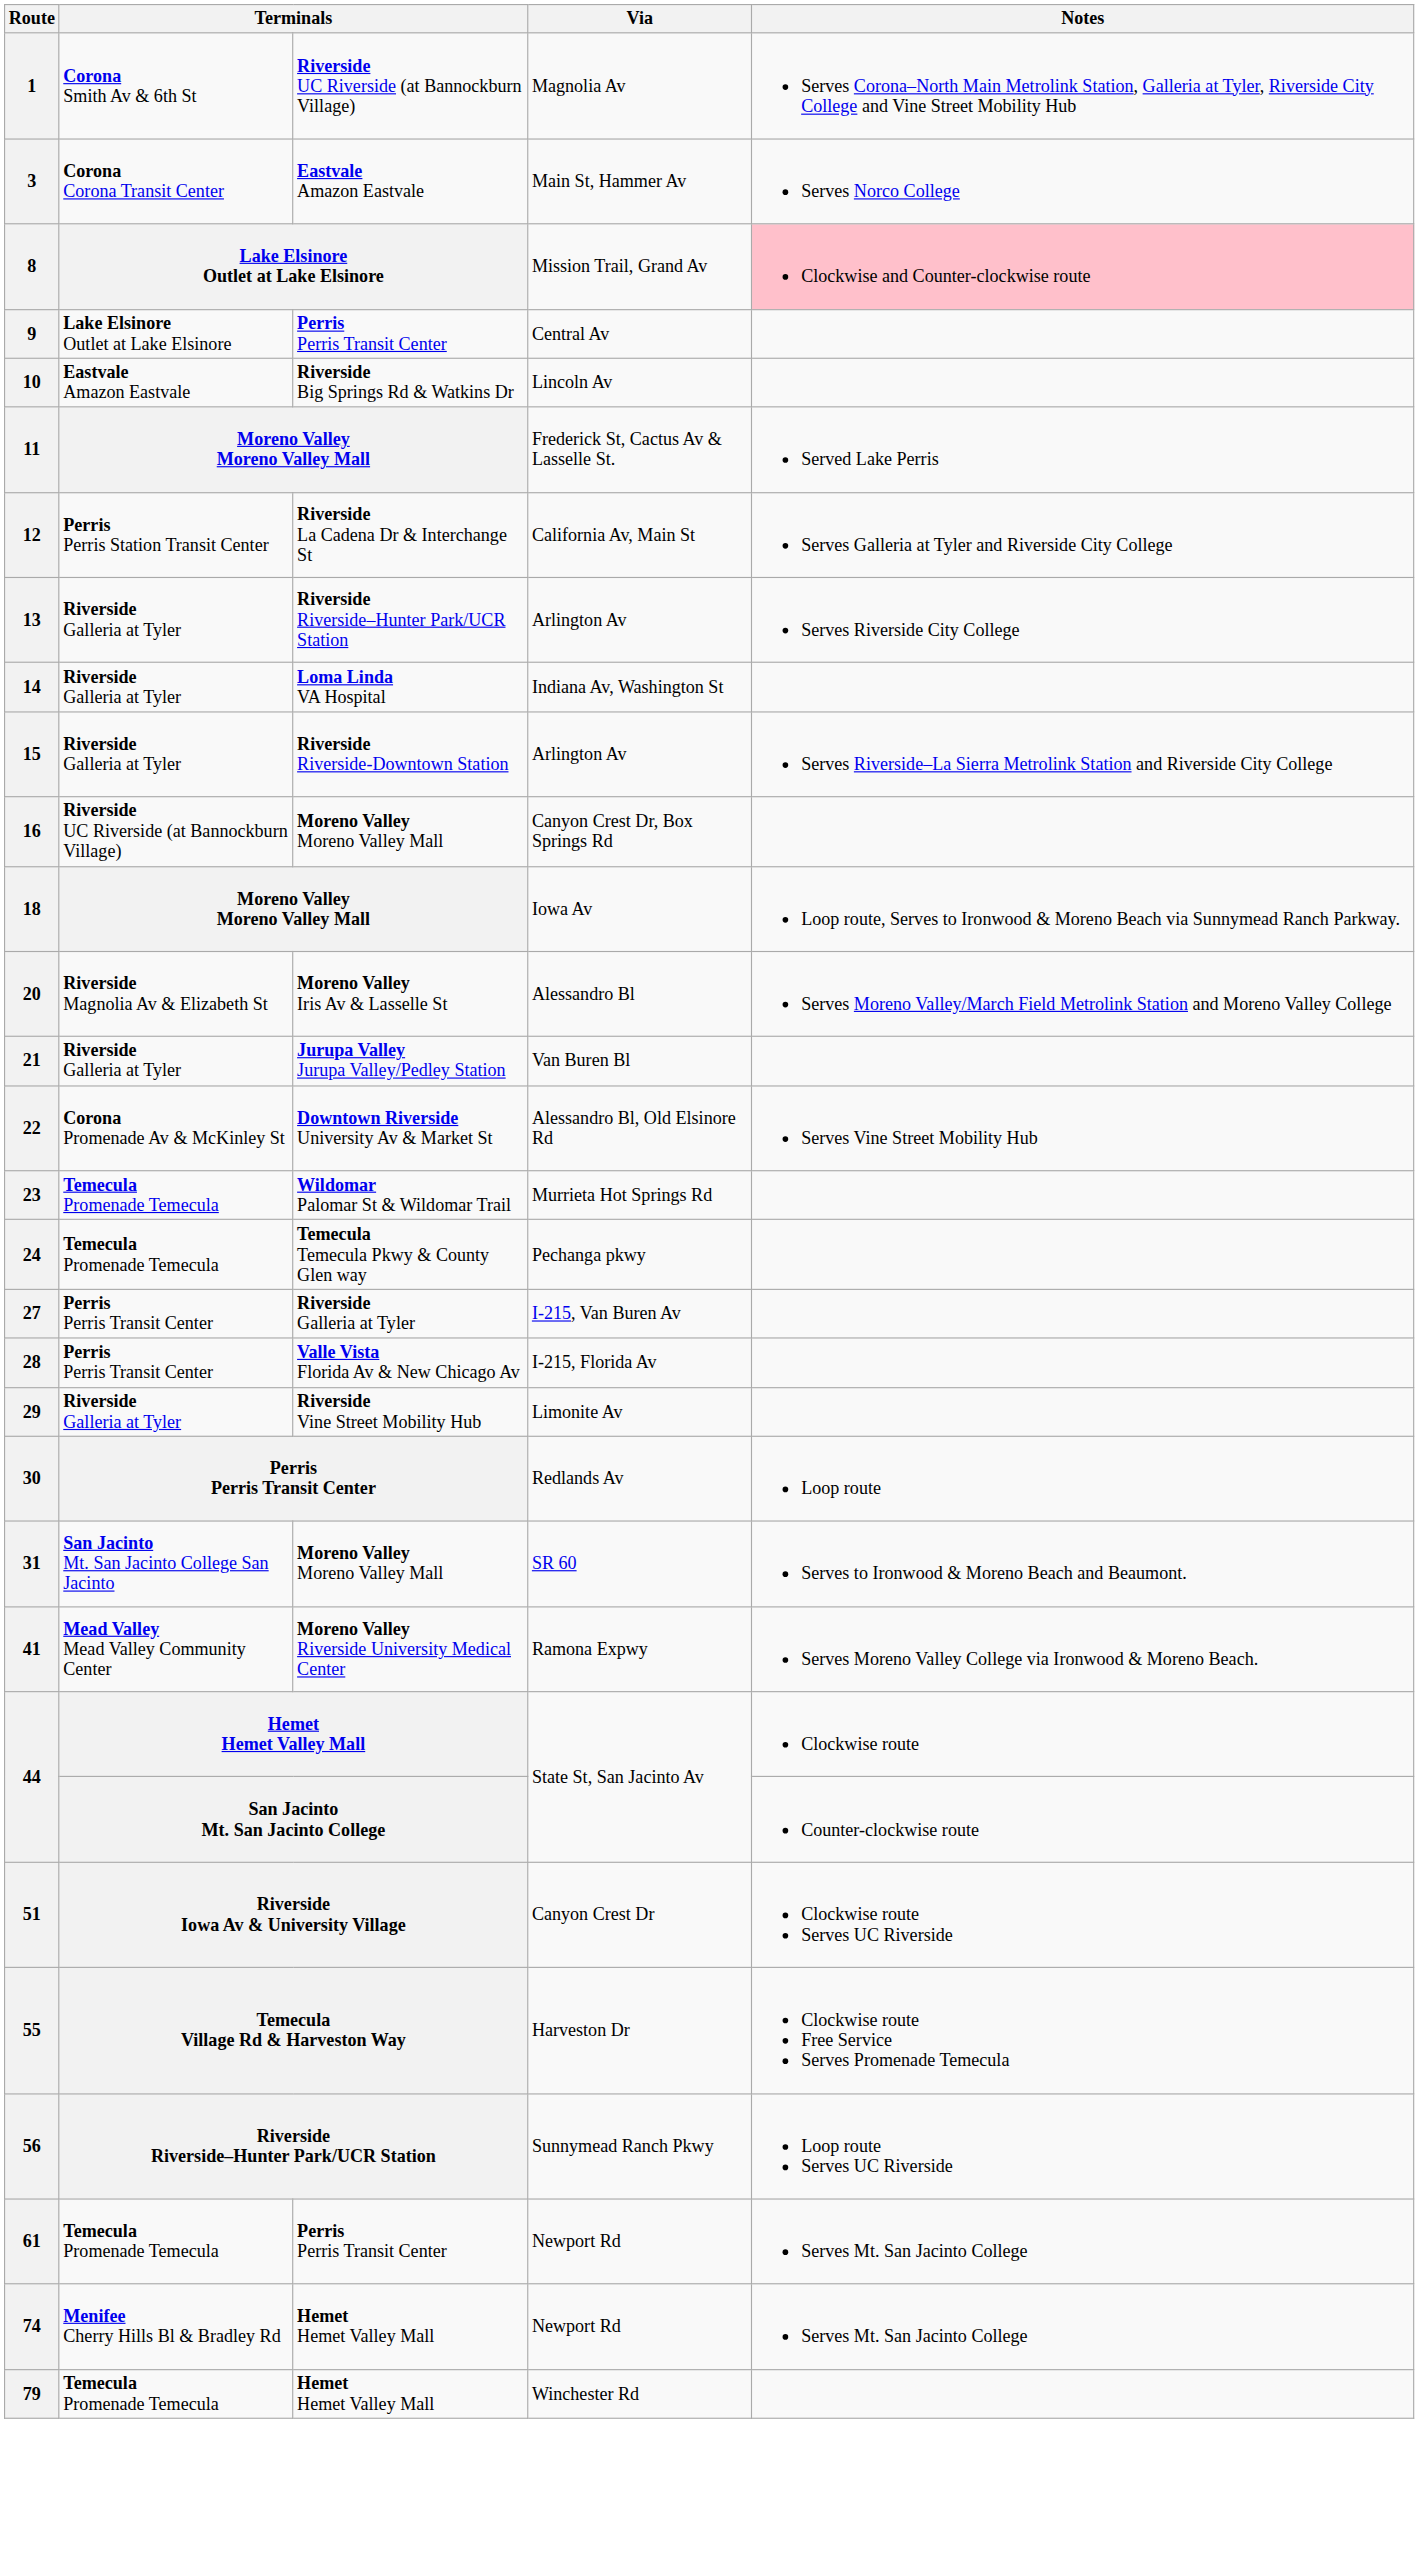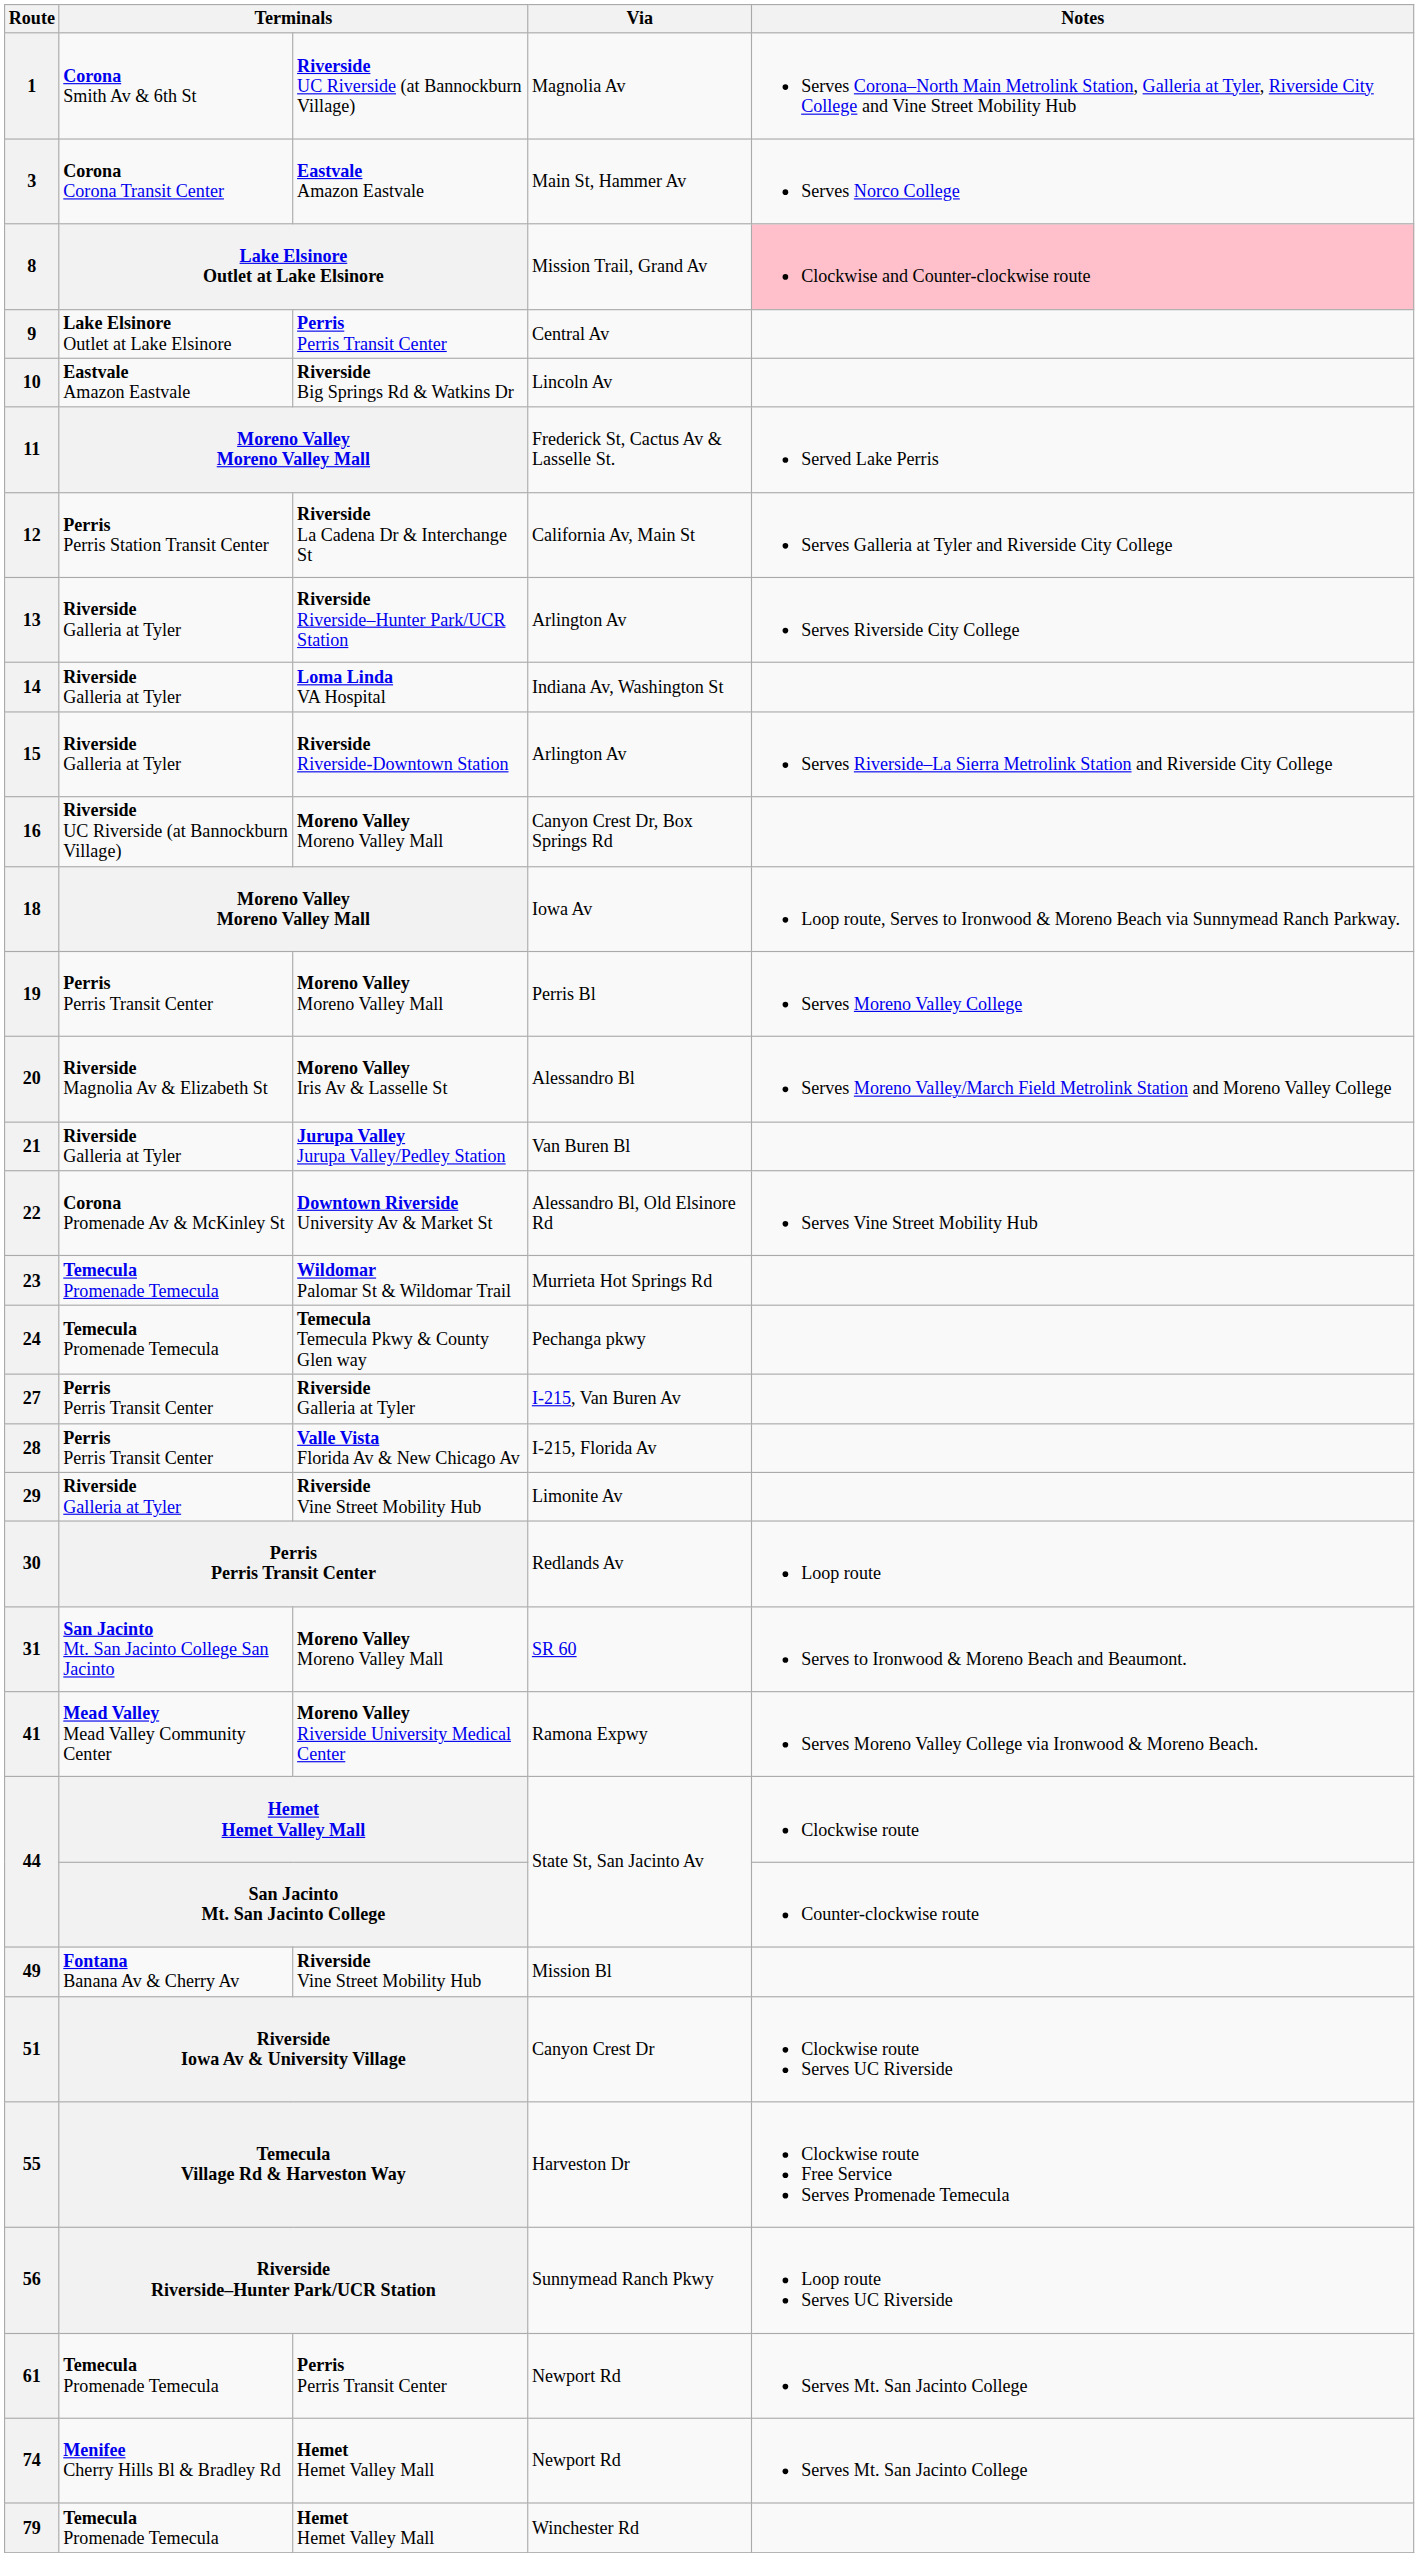+ row: (32, 993)
+ row: (32, 1971)
